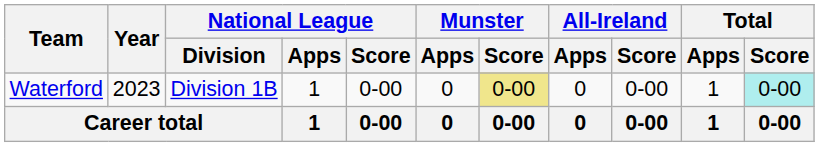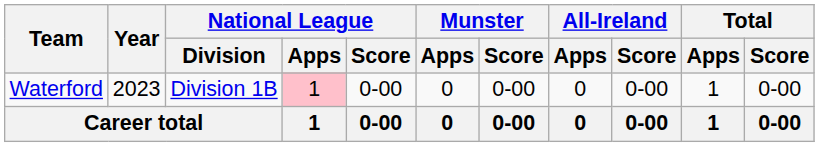(314, 89) no background -> (314, 89) pink background
(514, 89) khaki background -> (514, 89) no background
(780, 89) paleturquoise background -> (780, 89) no background
